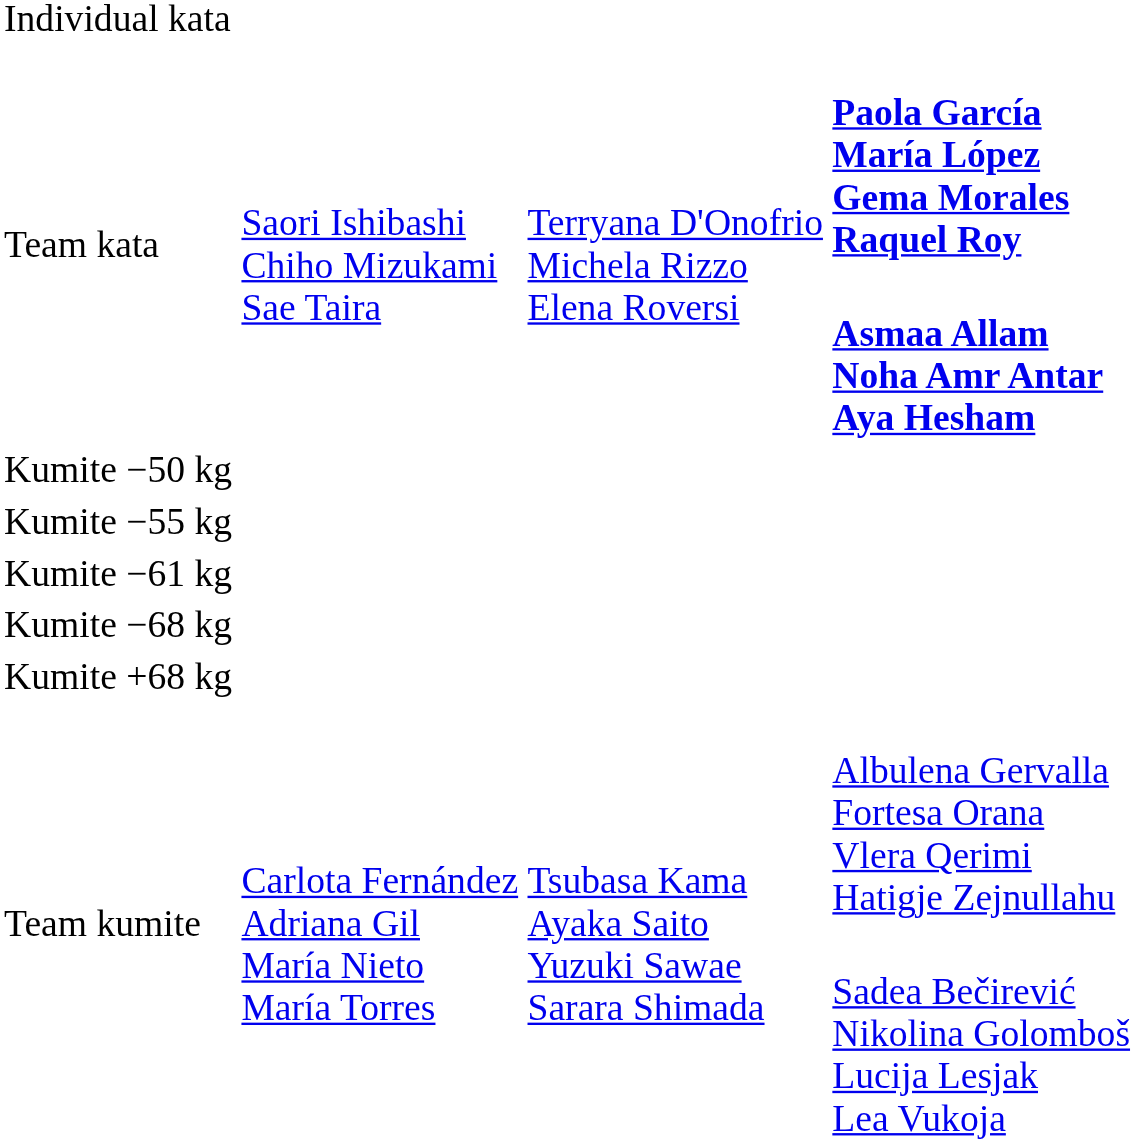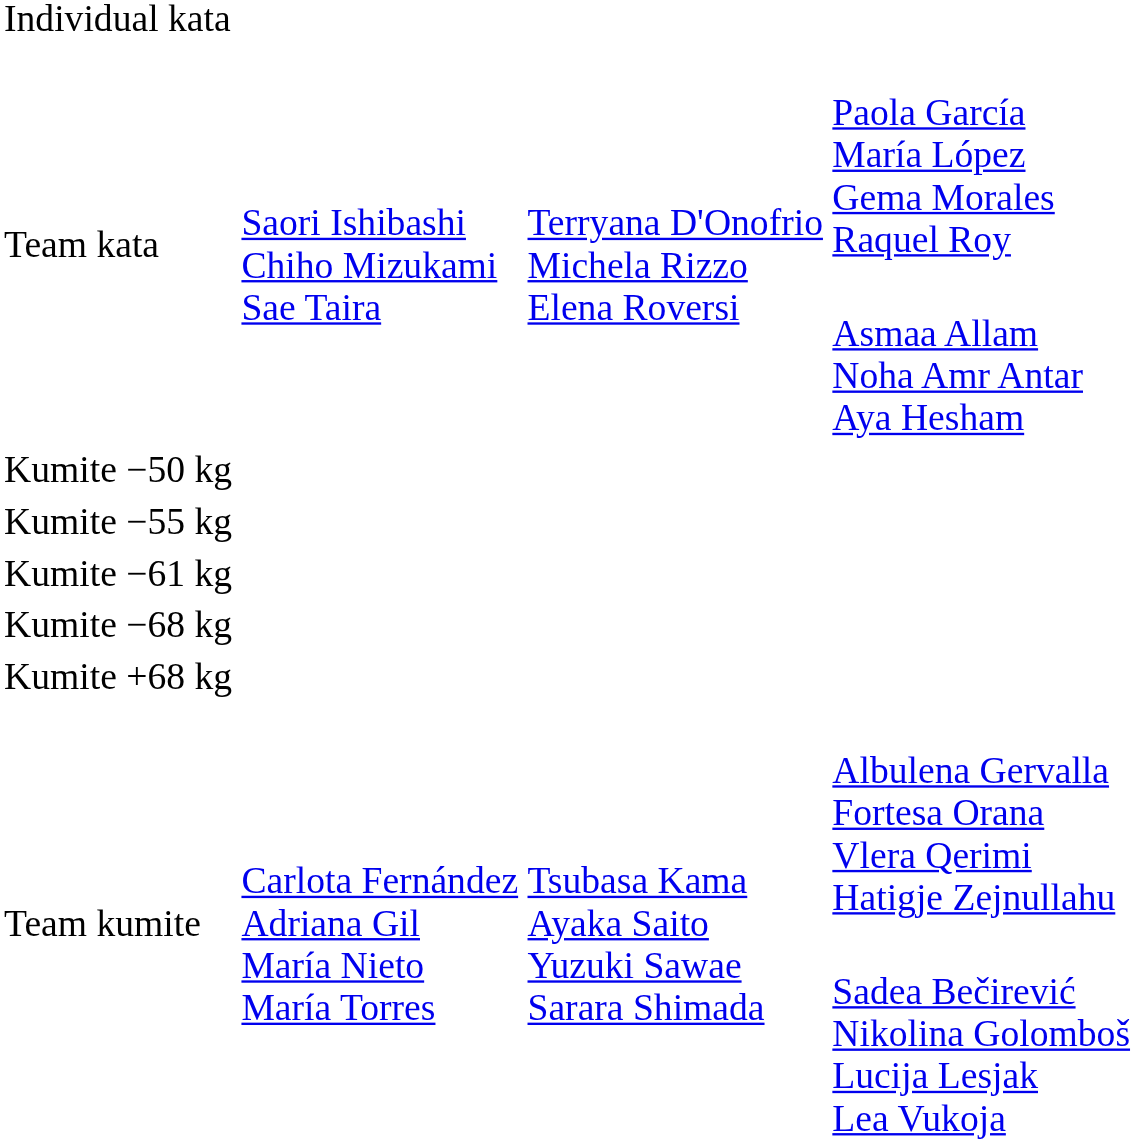(951, 175) bold -> (944, 175) normal
(968, 375) bold -> (958, 375) normal
